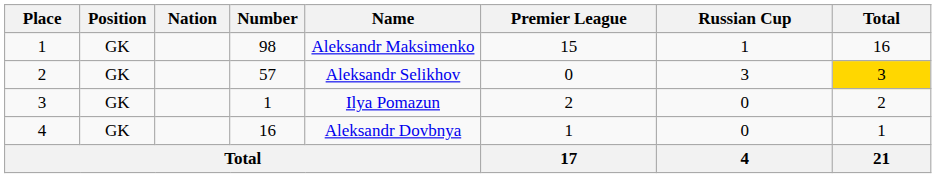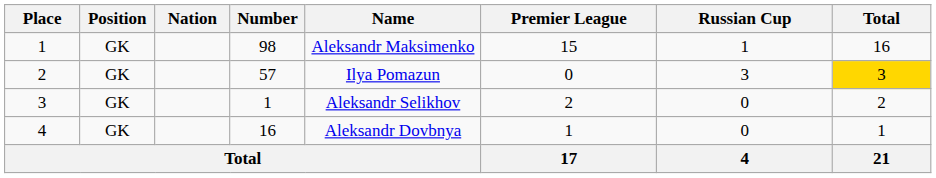(393, 74) Aleksandr Selikhov -> (393, 74) Ilya Pomazun
(393, 102) Ilya Pomazun -> (393, 102) Aleksandr Selikhov
